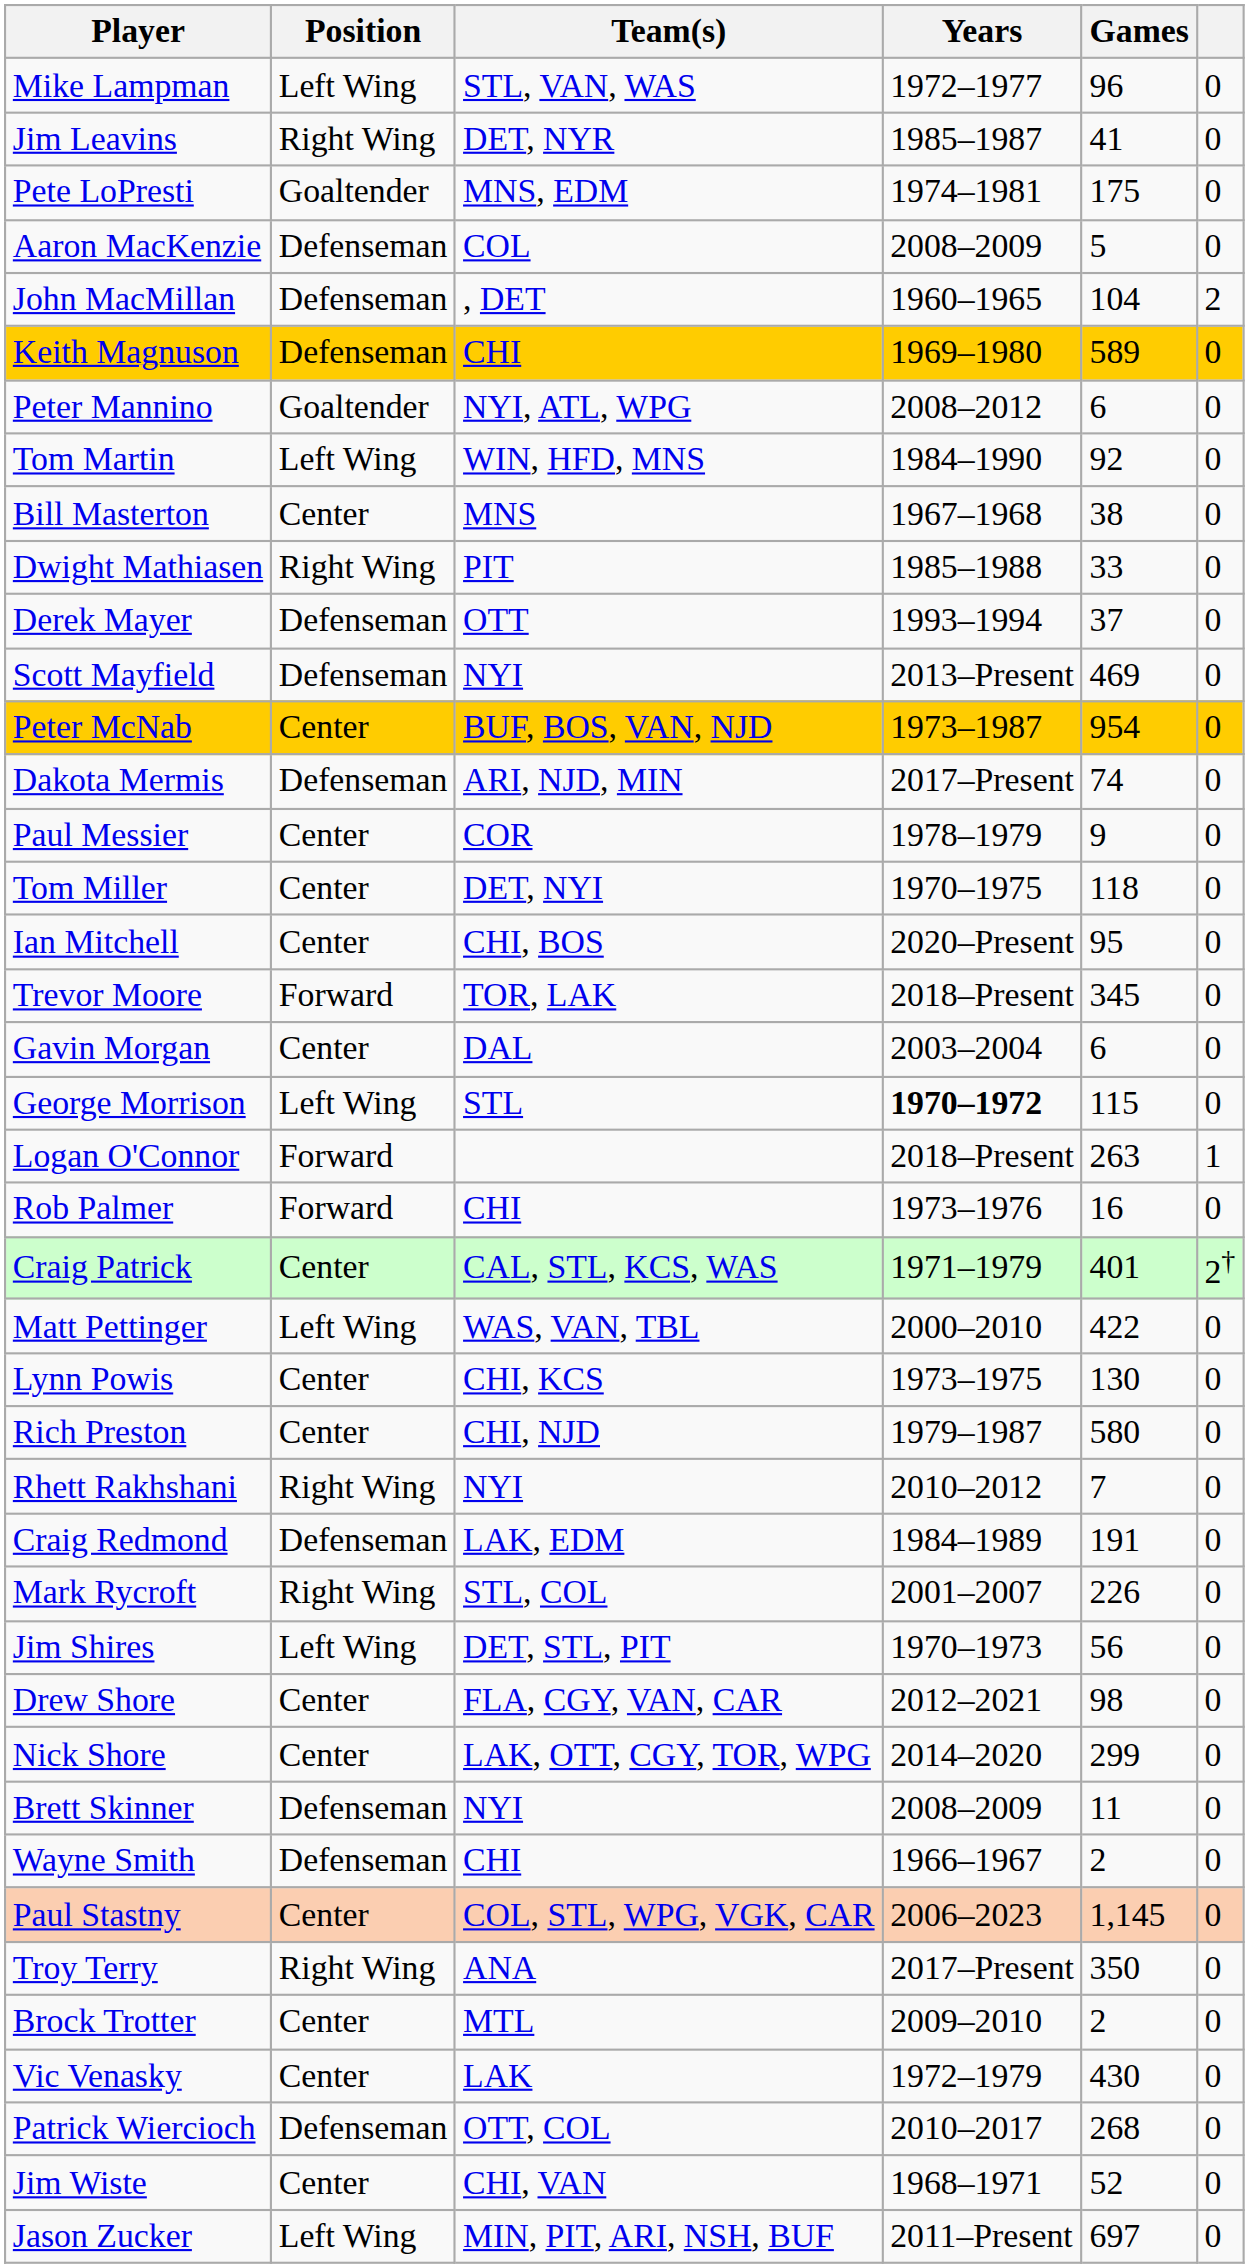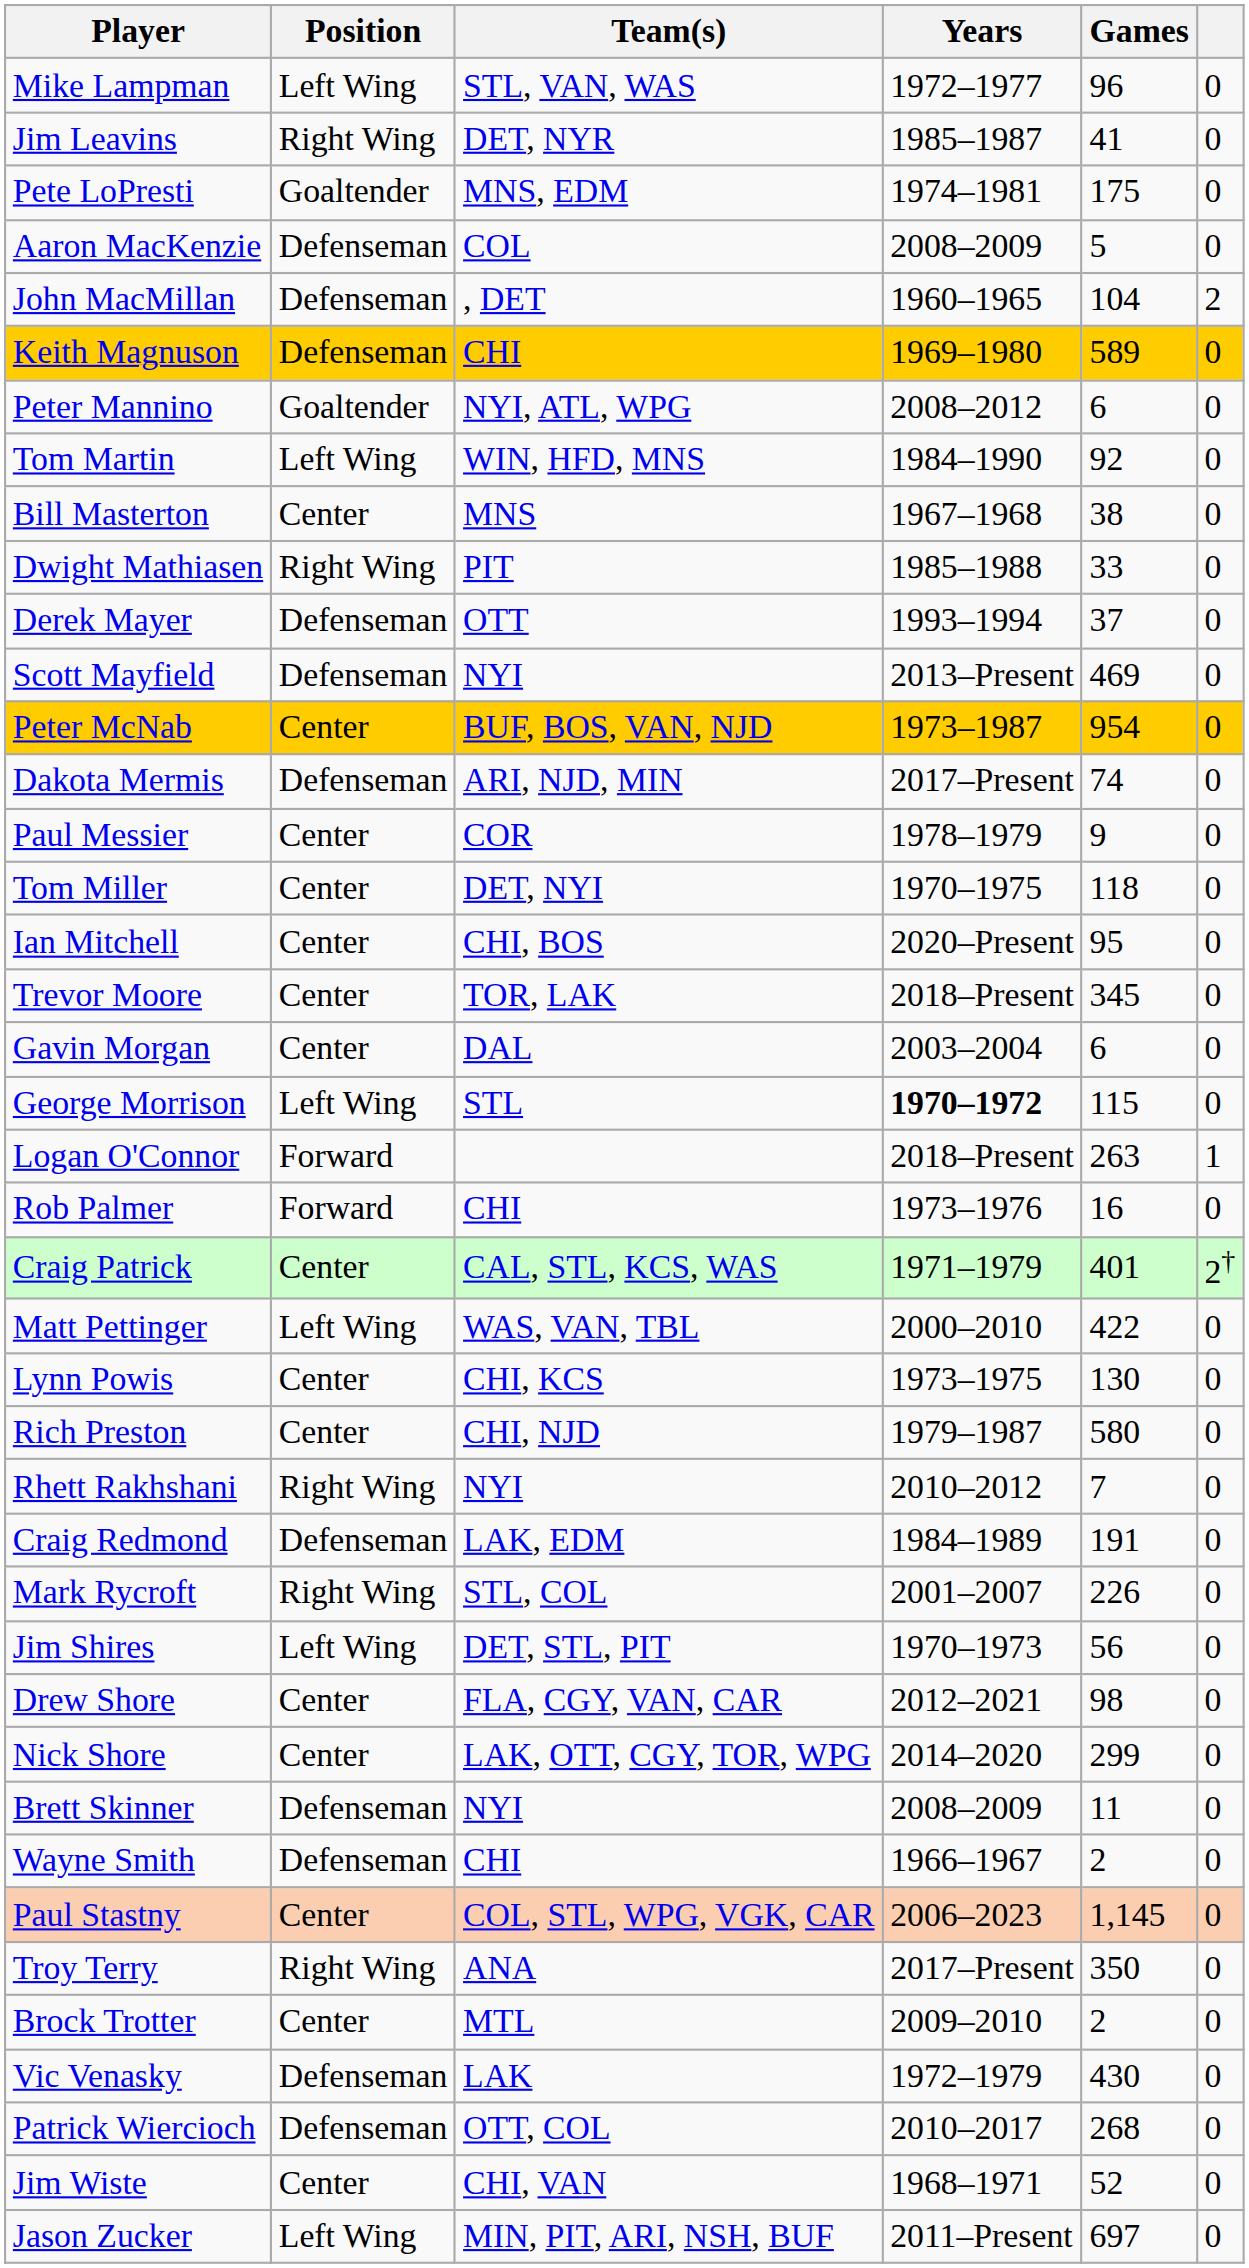(336, 995) Forward -> (324, 995) Center
(324, 2074) Center -> (363, 2074) Defenseman
